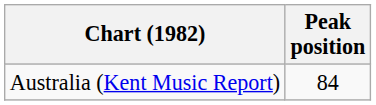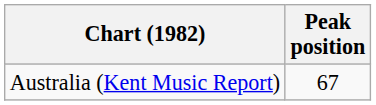(328, 81) 84 -> (328, 81) 67
